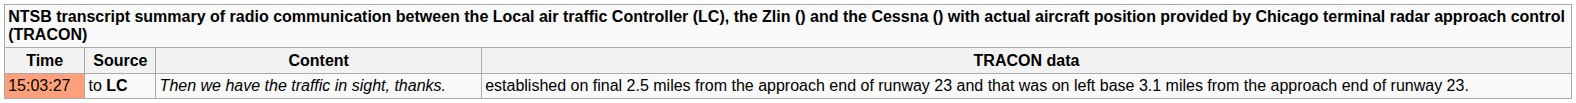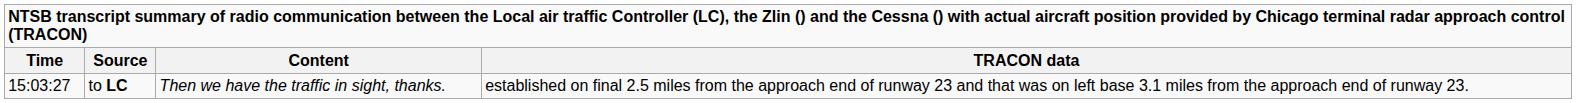(39, 85) lightsalmon background -> (39, 85) no background
